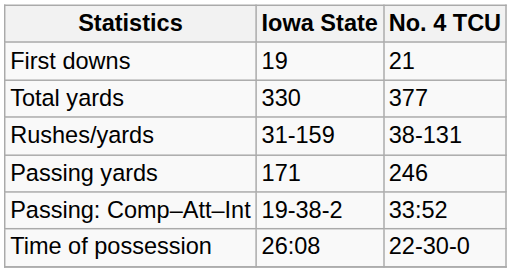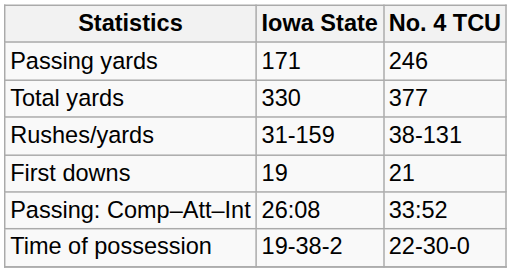rows swapped: (70, 60) <-> (84, 172)
(302, 210) 19-38-2 -> (291, 210) 26:08
(291, 247) 26:08 -> (302, 247) 19-38-2
